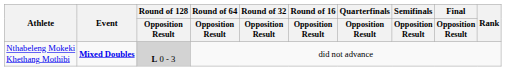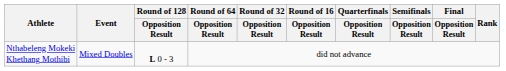(107, 54) bold -> (106, 54) normal
(163, 59) lightgrey background -> (161, 59) no background
